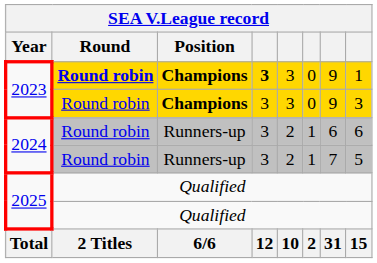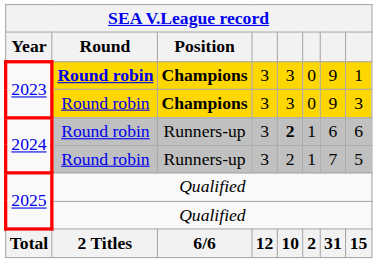(265, 75) bold -> (265, 75) normal
(290, 131) normal -> (290, 131) bold
